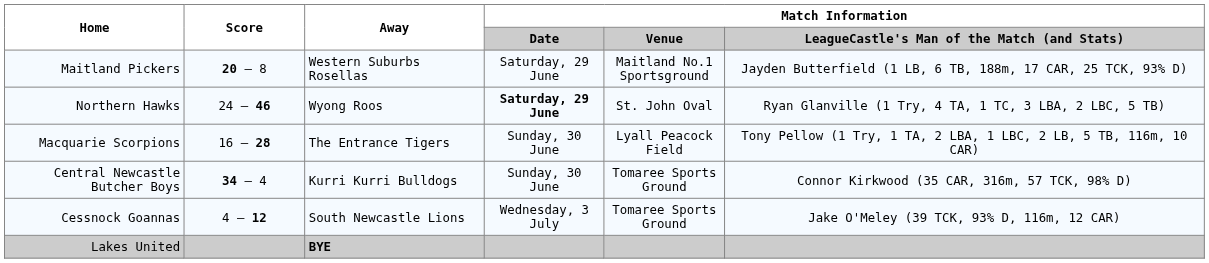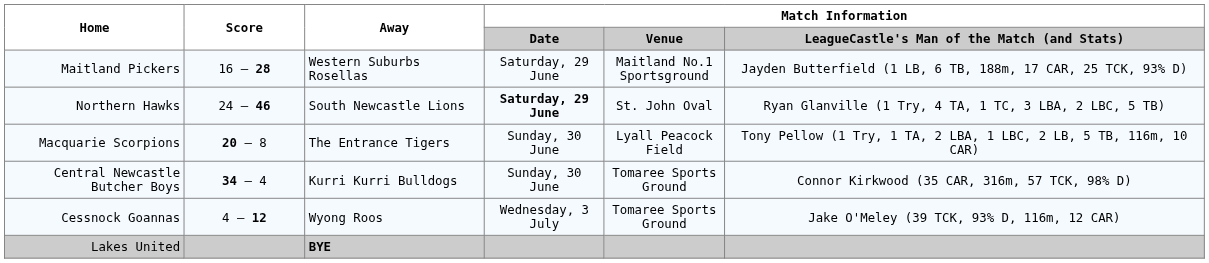(244, 69) 20 – 8 -> (244, 69) 16 – 28
(346, 106) Wyong Roos -> (387, 106) South Newcastle Lions
(244, 143) 16 – 28 -> (244, 143) 20 – 8
(387, 217) South Newcastle Lions -> (346, 217) Wyong Roos
